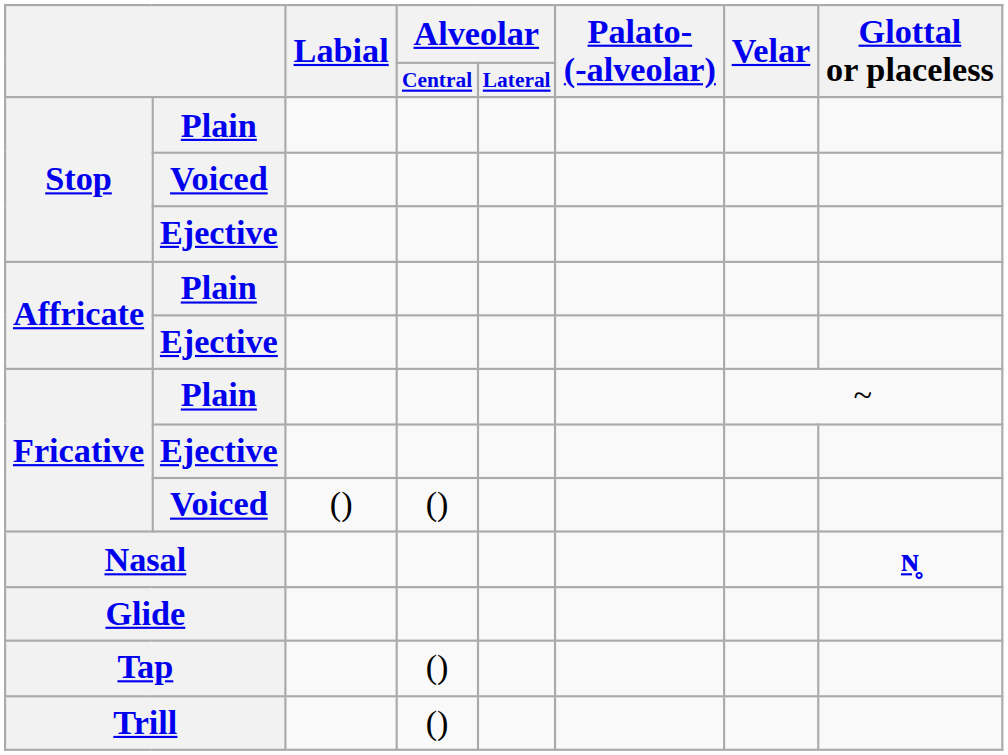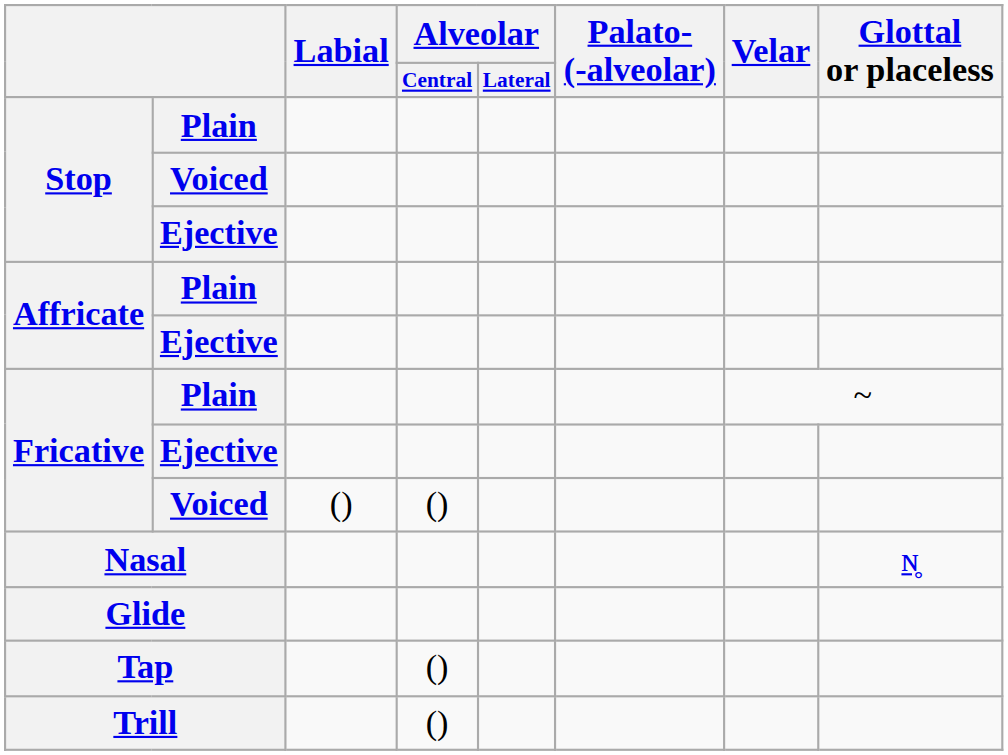(910, 558) bold -> (910, 558) normal
